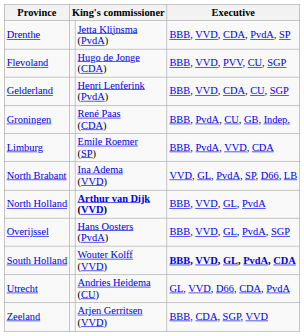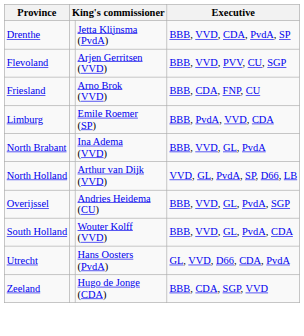(109, 63) Hugo de Jonge (CDA) -> (110, 63) Arjen Gerritsen (VVD)
+ row: (26, 91)
- row: (30, 91)
- row: (29, 119)
(233, 176) VVD, GL, PvdA, SP, D66, LB -> (218, 147) BBB, VVD, GL, PvdA
(114, 204) bold -> (111, 176) normal
(218, 204) BBB, VVD, GL, PvdA -> (233, 176) VVD, GL, PvdA, SP, D66, LB
(105, 232) Hans Oosters (PvdA) -> (114, 204) Andries Heidema (CU)
(233, 260) bold -> (231, 232) normal
(114, 288) Andries Heidema (CU) -> (105, 260) Hans Oosters (PvdA)
(110, 317) Arjen Gerritsen (VVD) -> (109, 288) Hugo de Jonge (CDA)
